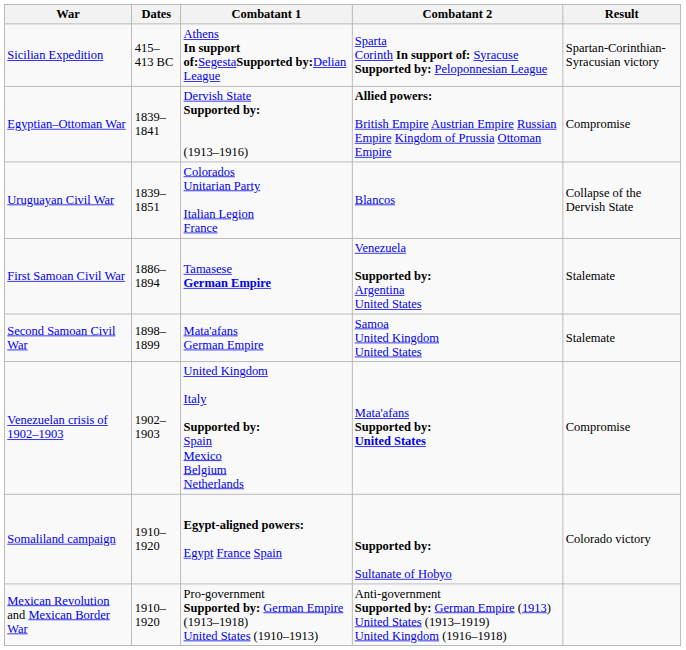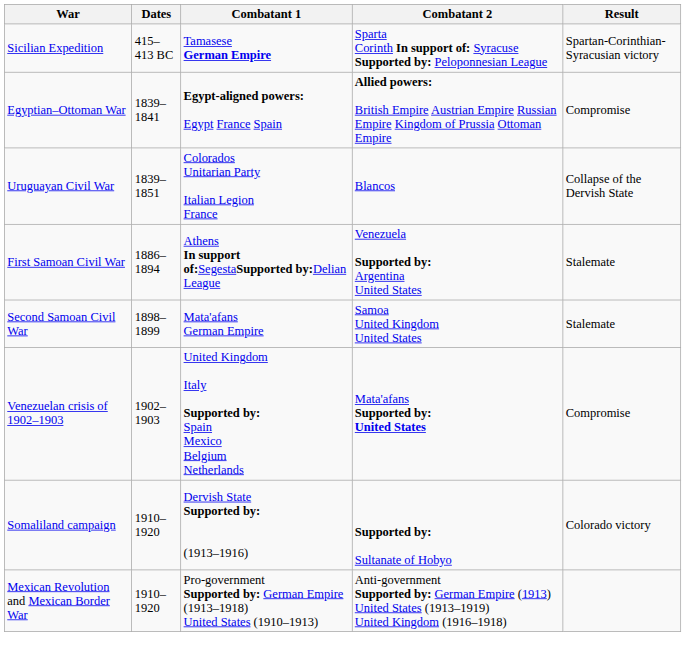(265, 55) Athens In support of:SegestaSupported by:Delian League -> (227, 48) Tamasese German Empire
(222, 124) Dervish State Supported by: (1913–1916) -> (244, 110) Egypt-aligned powers: Egypt France Spain
(227, 276) Tamasese German Empire -> (265, 262) Athens In support of:SegestaSupported by:Delian League
(244, 539) Egypt-aligned powers: Egypt France Spain -> (222, 525) Dervish State Supported by: (1913–1916)
